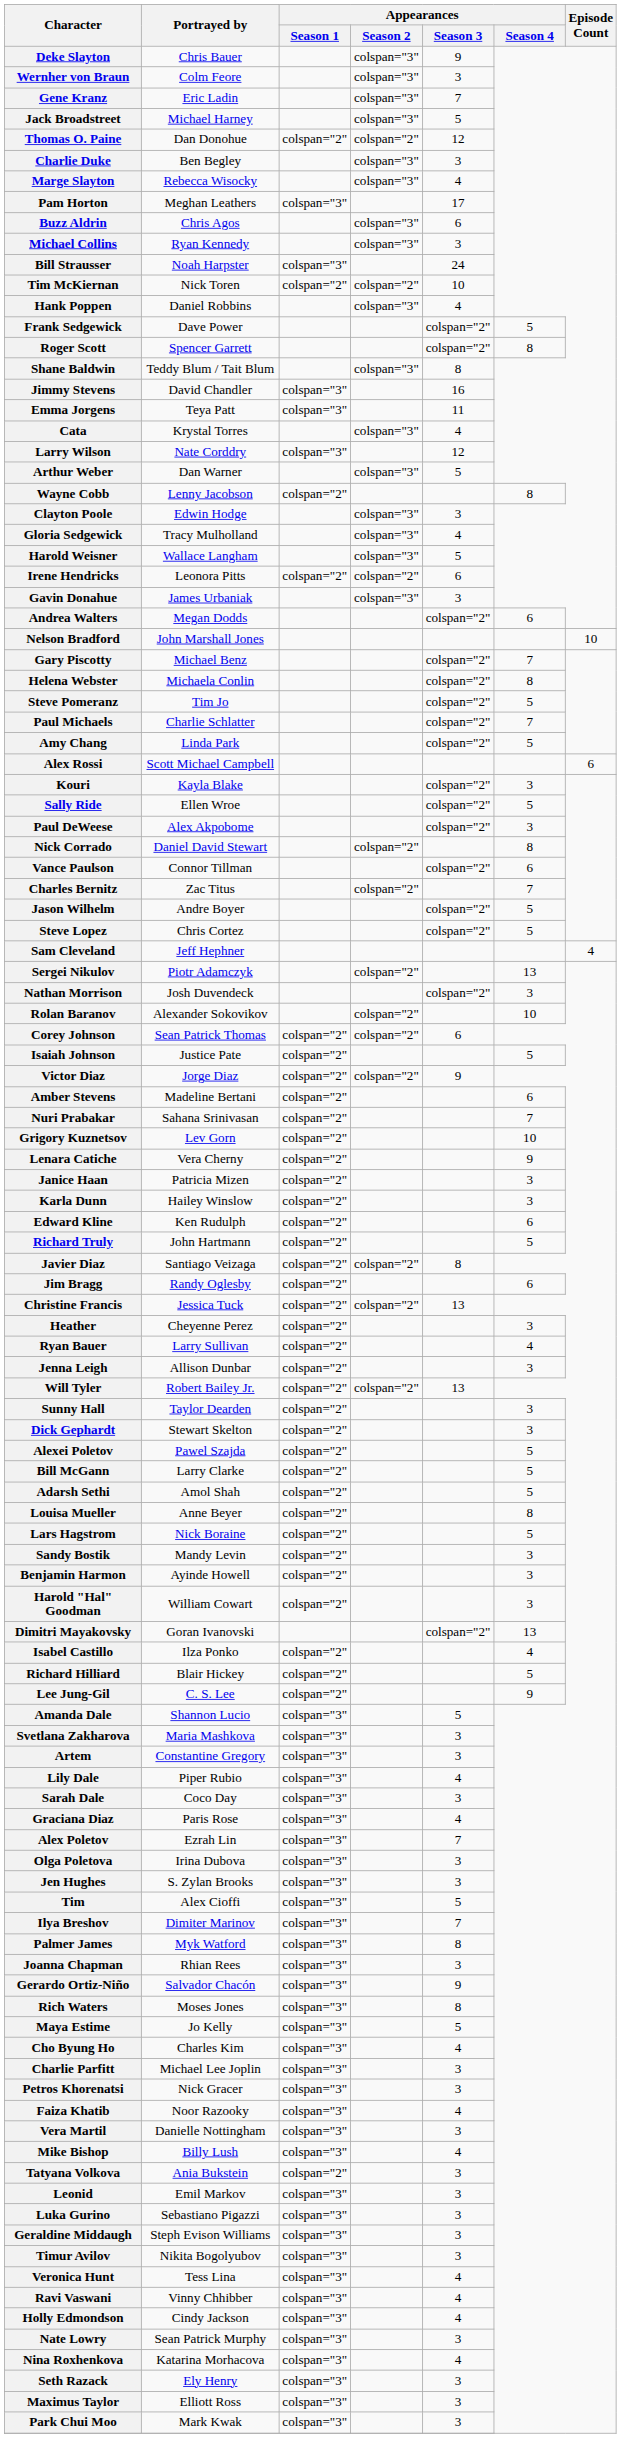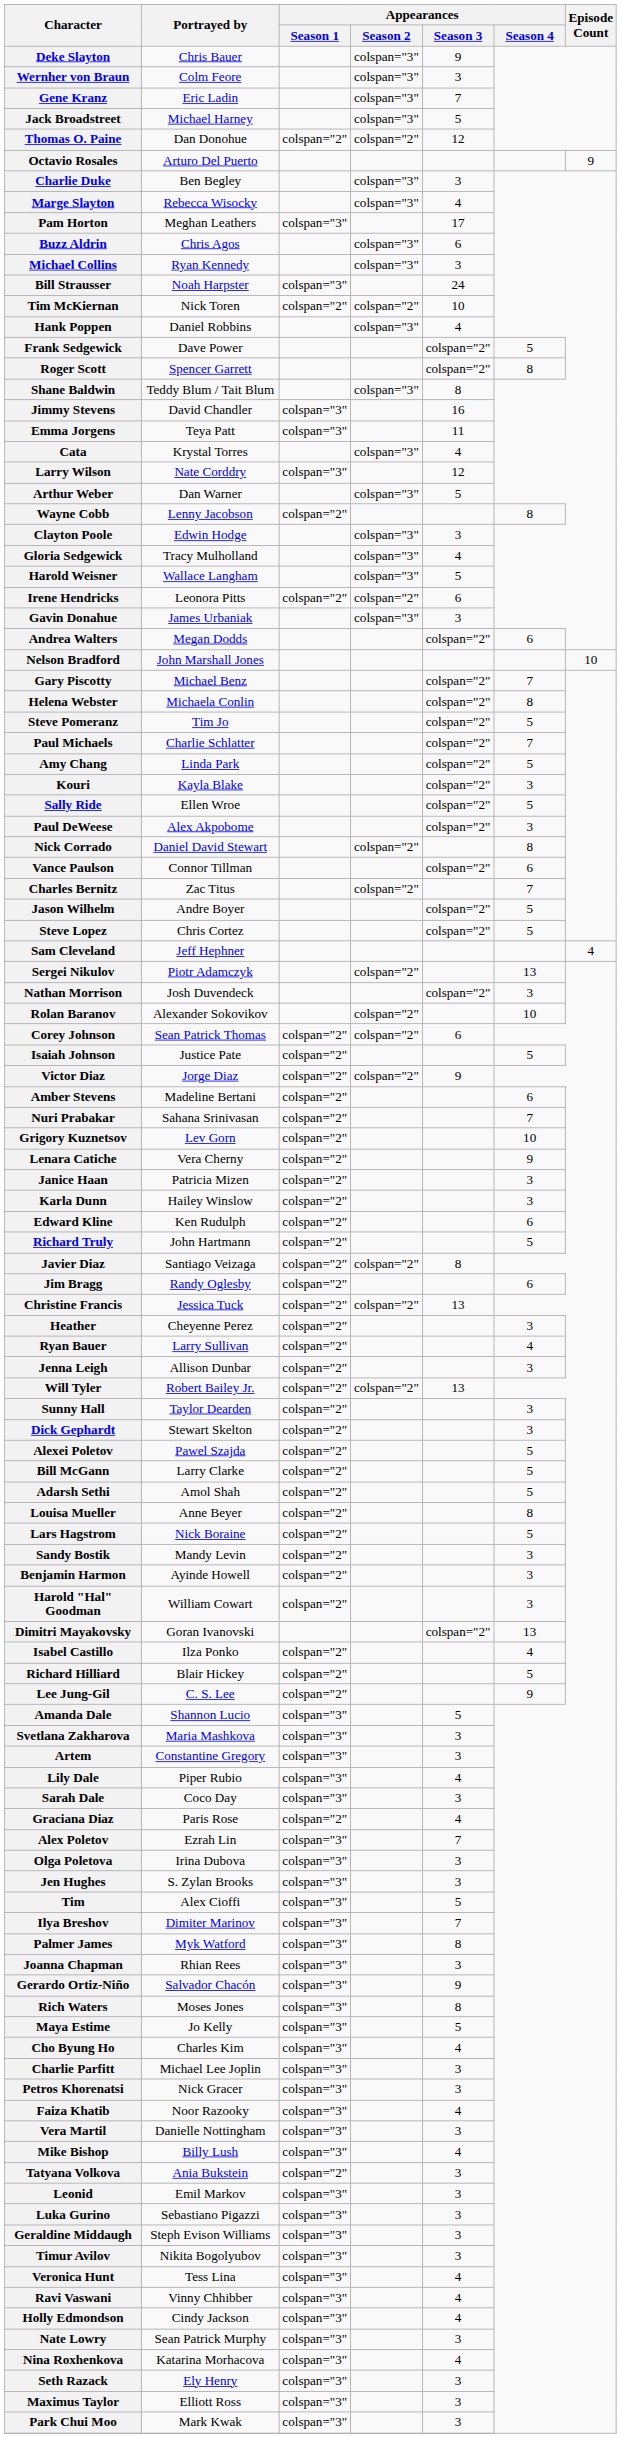+ row: (73, 160)
- row: (73, 763)
(315, 1819) colspan="3" -> (315, 1819) colspan="2"
